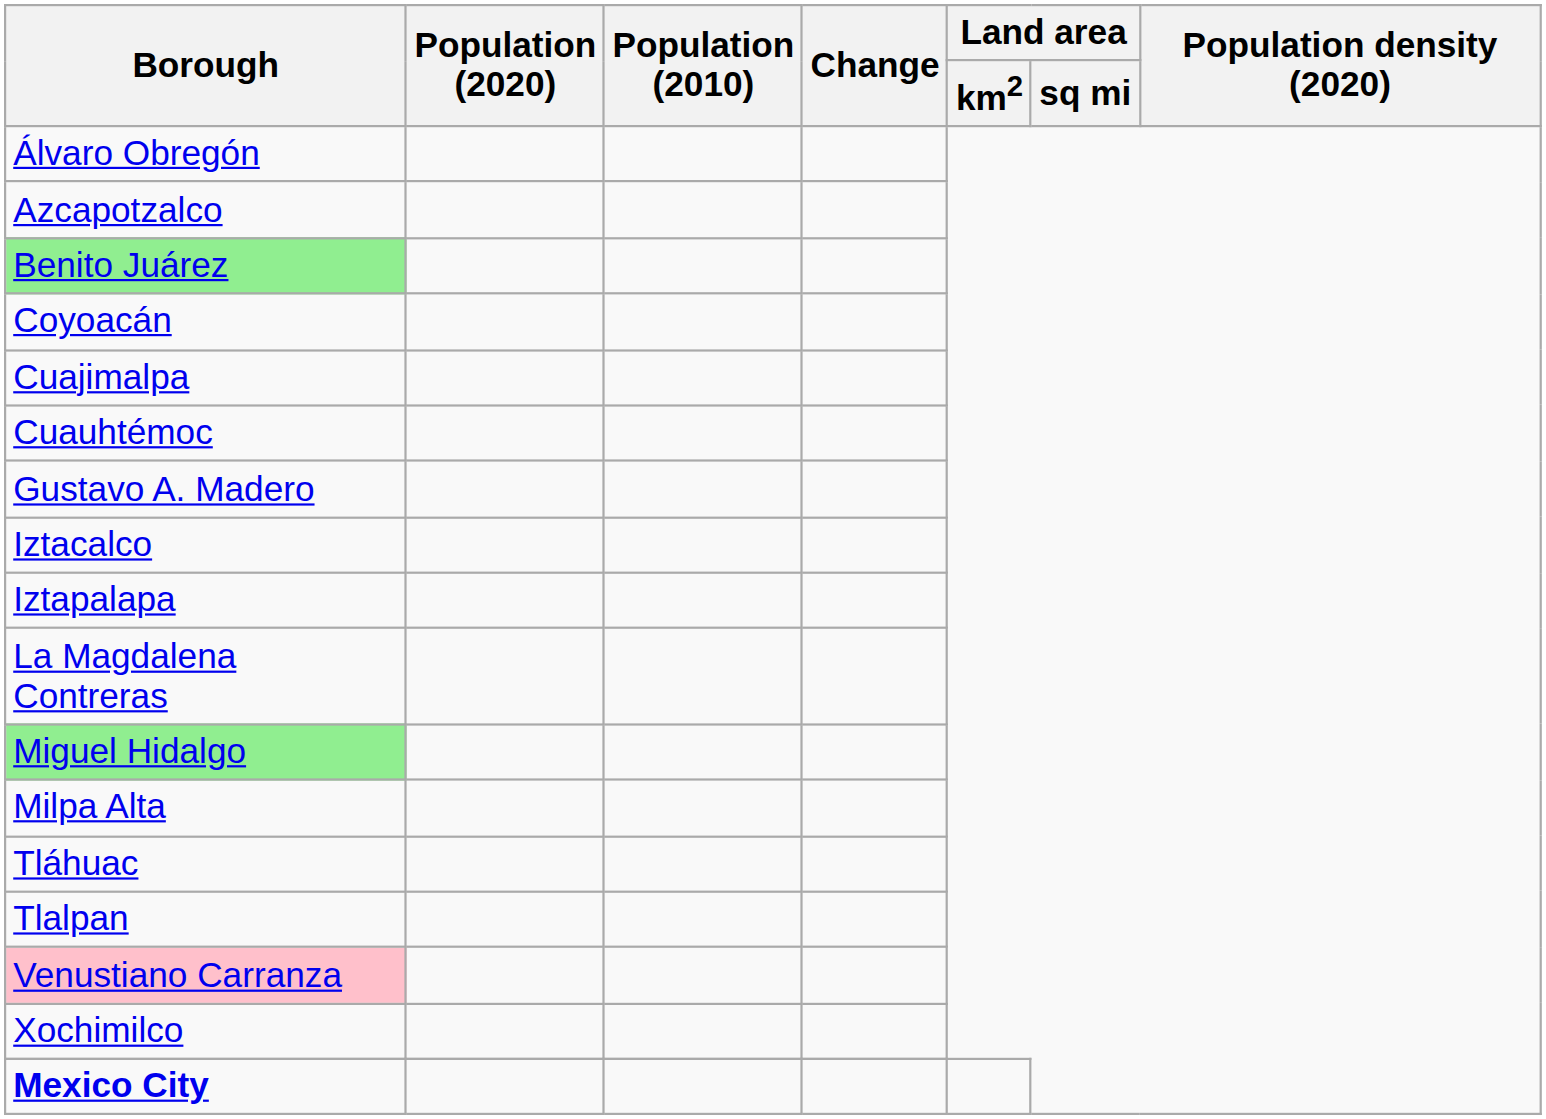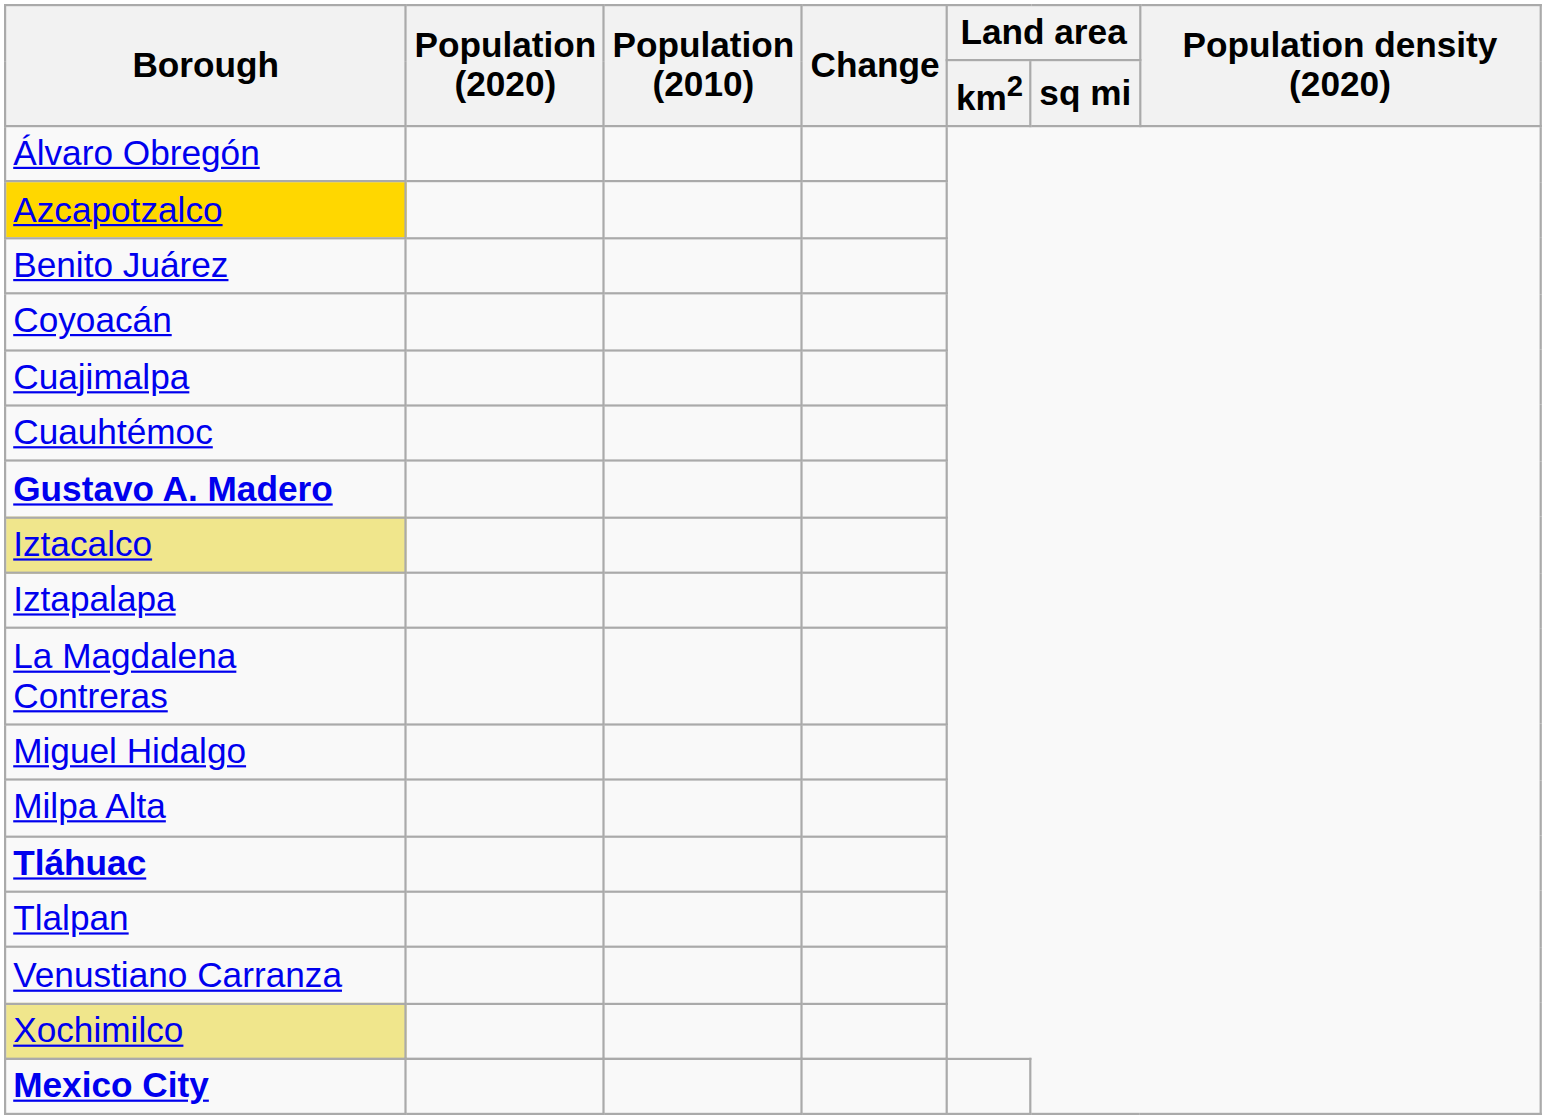(118, 209) no background -> (118, 209) gold background
(121, 265) lightgreen background -> (121, 265) no background
(164, 488) normal -> (173, 488) bold
(83, 544) no background -> (83, 544) khaki background
(130, 751) lightgreen background -> (130, 751) no background
(76, 863) normal -> (80, 863) bold
(178, 974) pink background -> (178, 974) no background
(98, 1030) no background -> (98, 1030) khaki background
